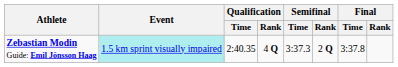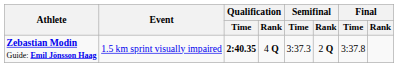(162, 49) paleturquoise background -> (162, 49) no background
(241, 49) normal -> (241, 49) bold
